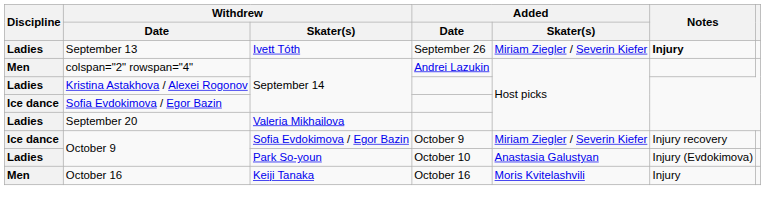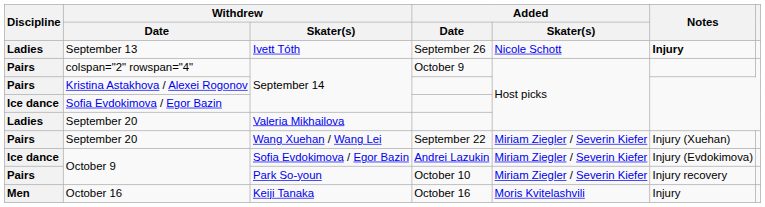(571, 49) Miriam Ziegler / Severin Kiefer -> (528, 49) Nicole Schott
(18, 67) Men -> (21, 67) Pairs
(452, 67) Andrei Lazukin -> (439, 67) October 9
(25, 85) Ladies -> (21, 85) Pairs
+ row: (102, 139)
(439, 139) October 9 -> (452, 157) Andrei Lazukin
(690, 139) Injury recovery -> (703, 157) Injury (Evdokimova)
(25, 157) Ladies -> (21, 175) Pairs
(547, 157) Anastasia Galustyan -> (571, 175) Miriam Ziegler / Severin Kiefer
(703, 157) Injury (Evdokimova) -> (690, 175) Injury recovery
